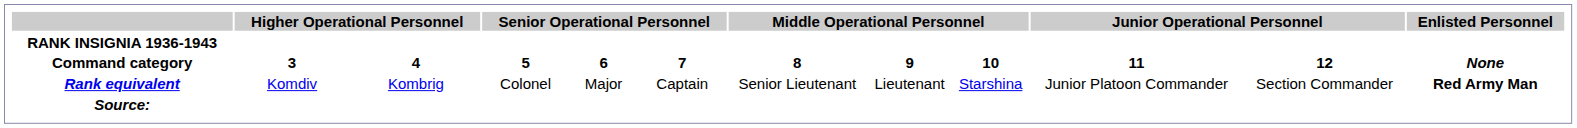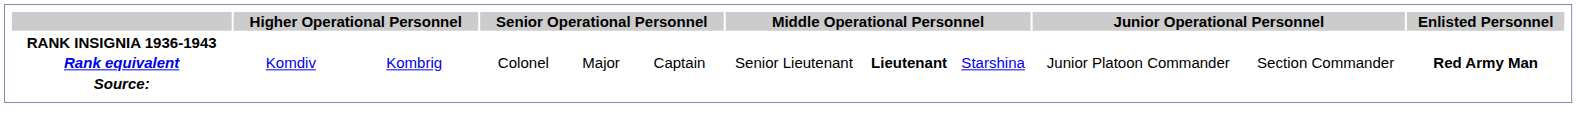- row: (122, 63)
(910, 84) normal -> (909, 63) bold
